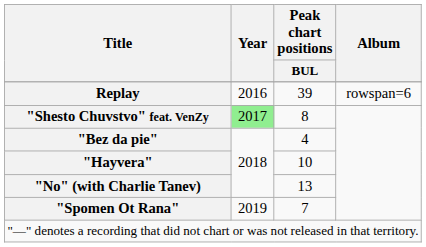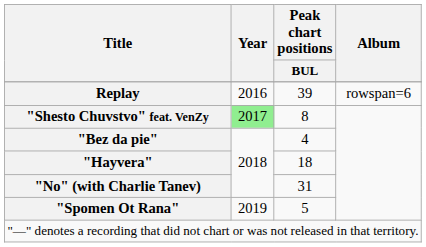(305, 162) 10 -> (305, 162) 18
(305, 185) 13 -> (305, 185) 31
(305, 208) 7 -> (305, 208) 5
